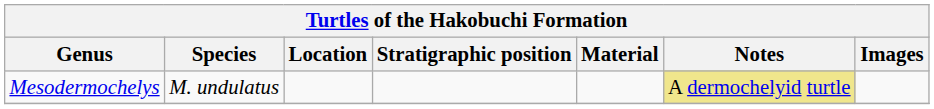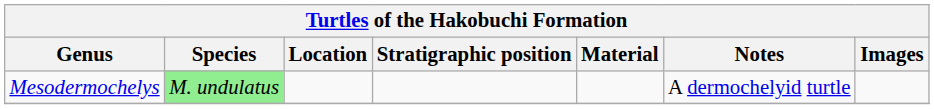(224, 86) no background -> (224, 86) lightgreen background
(759, 86) khaki background -> (759, 86) no background
